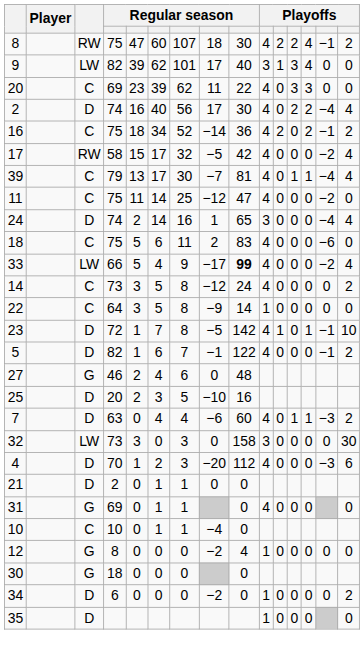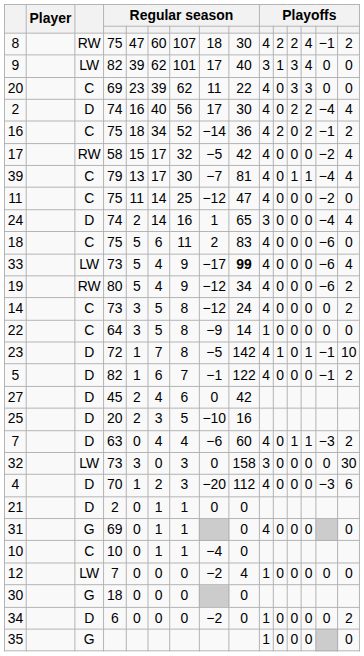(115, 264) 66 -> (115, 264) 73
(327, 264) −2 -> (327, 264) −6
+ row: (15, 286)
(89, 375) G -> (89, 397) D
(115, 375) 46 -> (115, 397) 45
(244, 375) 48 -> (244, 397) 42
(89, 551) G -> (89, 573) LW
(115, 551) 8 -> (115, 573) 7
(89, 618) D -> (89, 640) G
